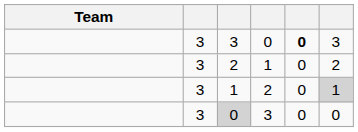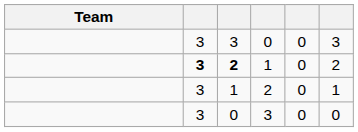(302, 41) bold -> (302, 41) normal
(200, 66) normal -> (200, 66) bold
(234, 66) normal -> (234, 66) bold
(336, 90) lightgrey background -> (336, 90) no background
(234, 114) lightgrey background -> (234, 114) no background
